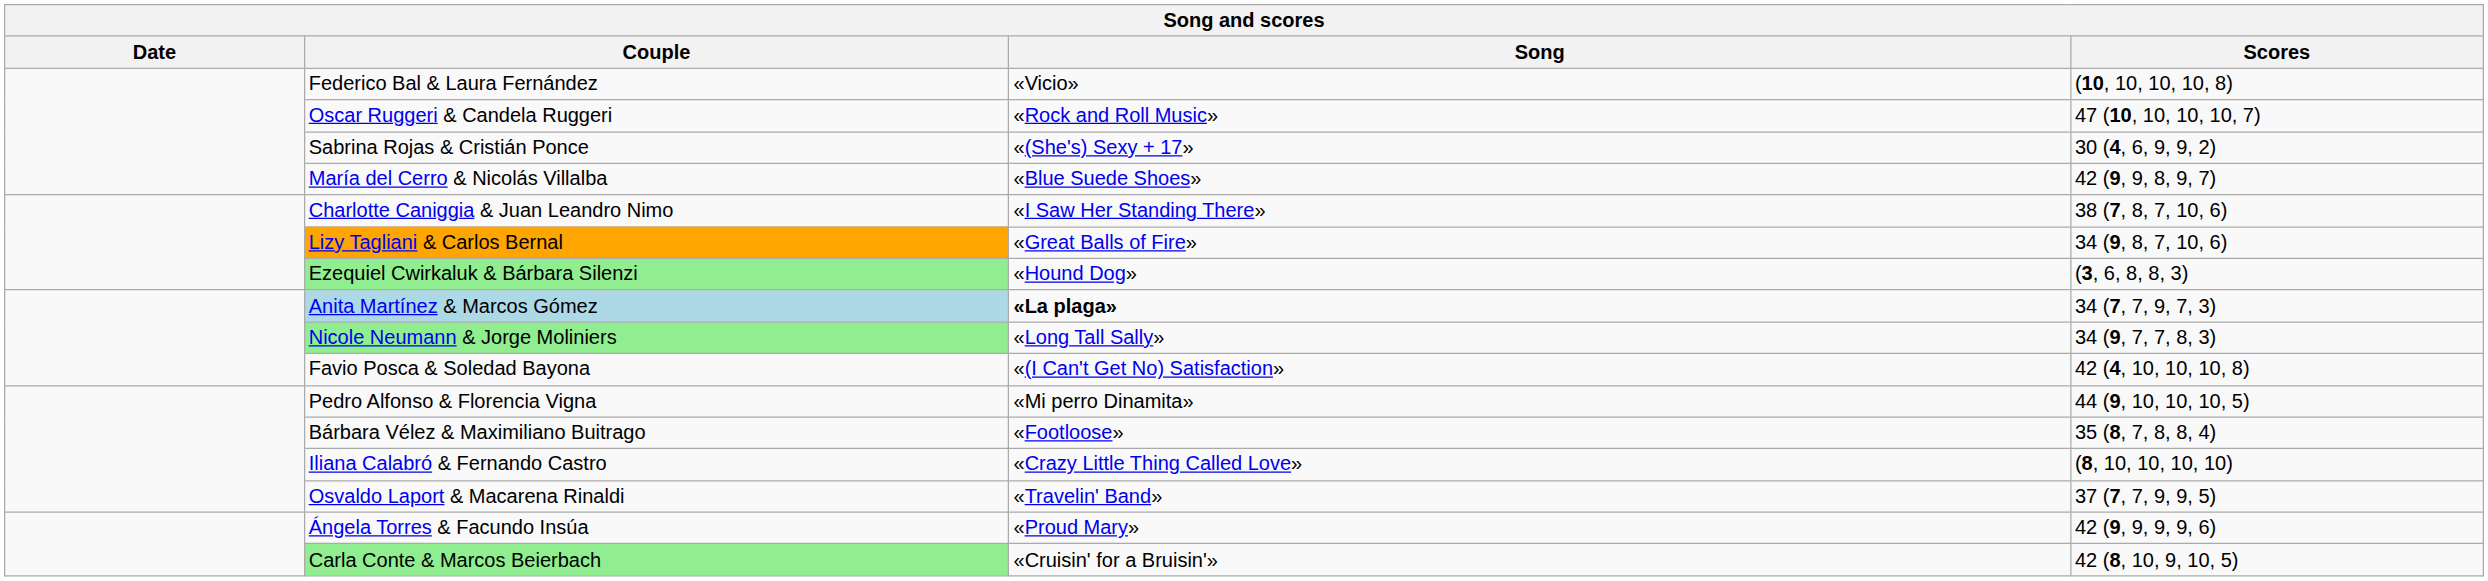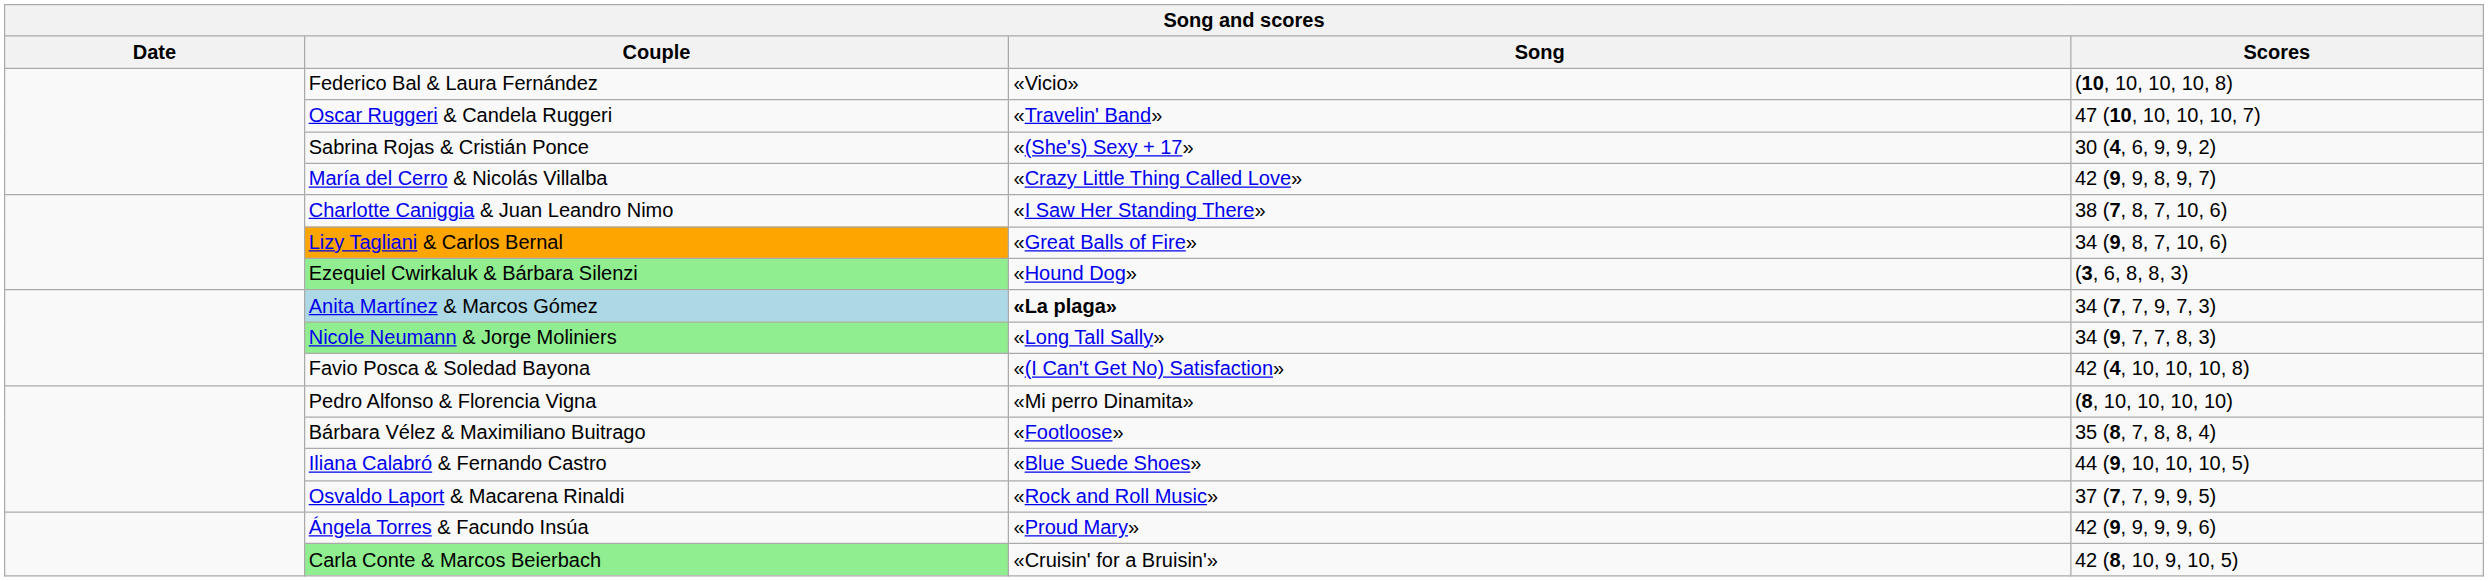(1116, 115) «Rock and Roll Music» -> (1088, 115) «Travelin' Band»
(1107, 178) «Blue Suede Shoes» -> (1158, 178) «Crazy Little Thing Called Love»
(2162, 400) 44 (9, 10, 10, 10, 5) -> (2154, 400) (8, 10, 10, 10, 10)
(1158, 464) «Crazy Little Thing Called Love» -> (1107, 464) «Blue Suede Shoes»
(2154, 464) (8, 10, 10, 10, 10) -> (2162, 464) 44 (9, 10, 10, 10, 5)
(1088, 496) «Travelin' Band» -> (1116, 496) «Rock and Roll Music»
